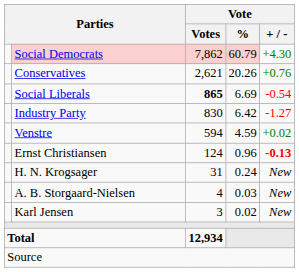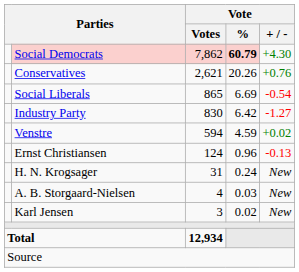(243, 53) normal -> (243, 53) bold
(213, 93) bold -> (213, 93) normal
(278, 152) bold -> (278, 152) normal
